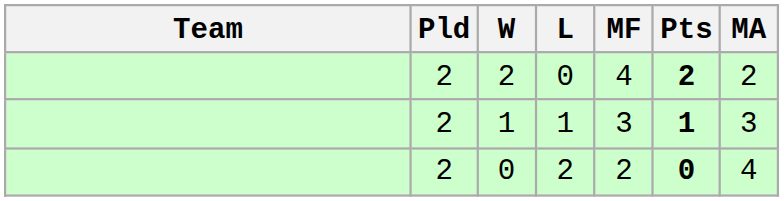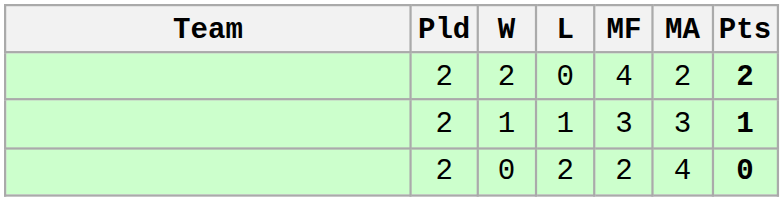columns swapped: (749, 29) <-> (686, 29)
